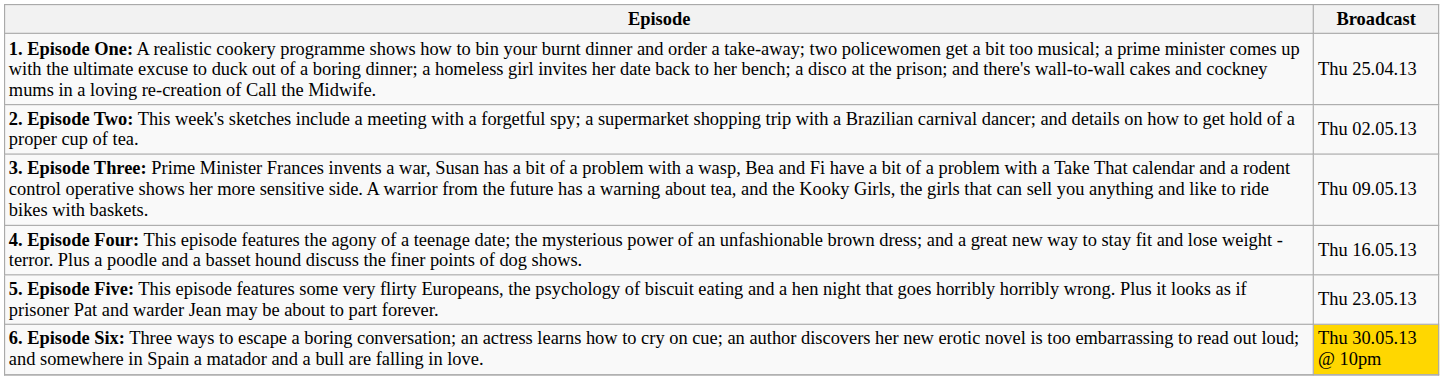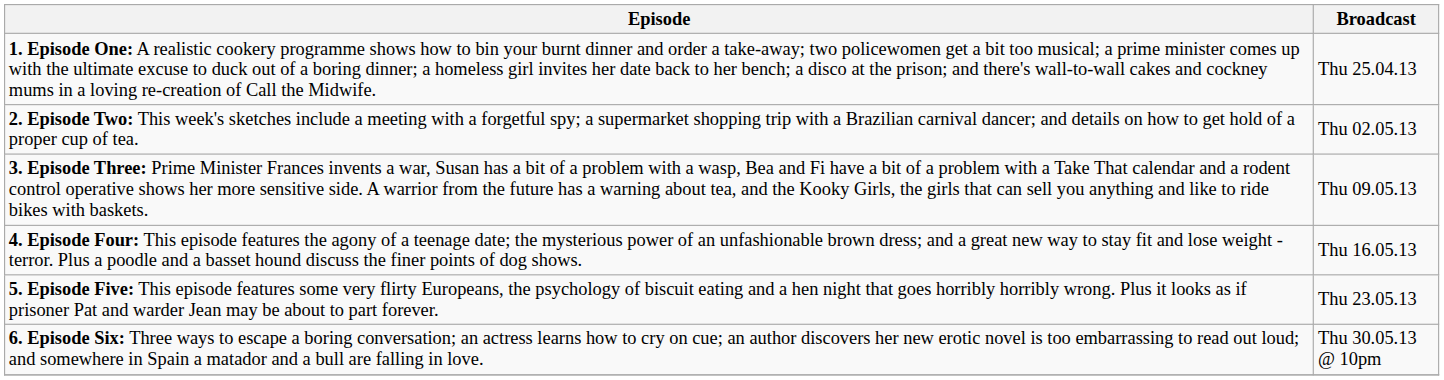(1367, 349) gold background -> (1367, 349) no background
